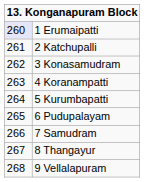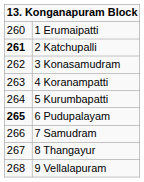(16, 30) lavender background -> (16, 30) no background
(16, 47) normal -> (16, 47) bold
(16, 116) normal -> (16, 116) bold
